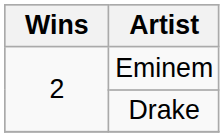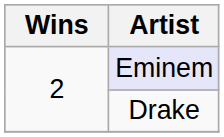(164, 68) no background -> (164, 68) lavender background
